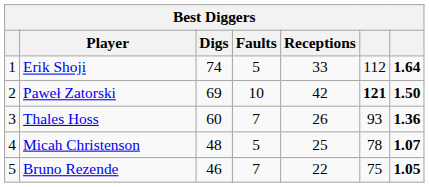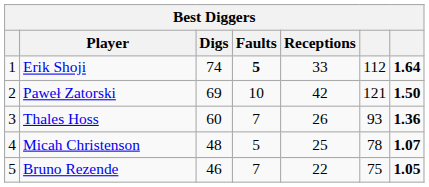(256, 68) normal -> (256, 68) bold
(375, 93) bold -> (375, 93) normal
